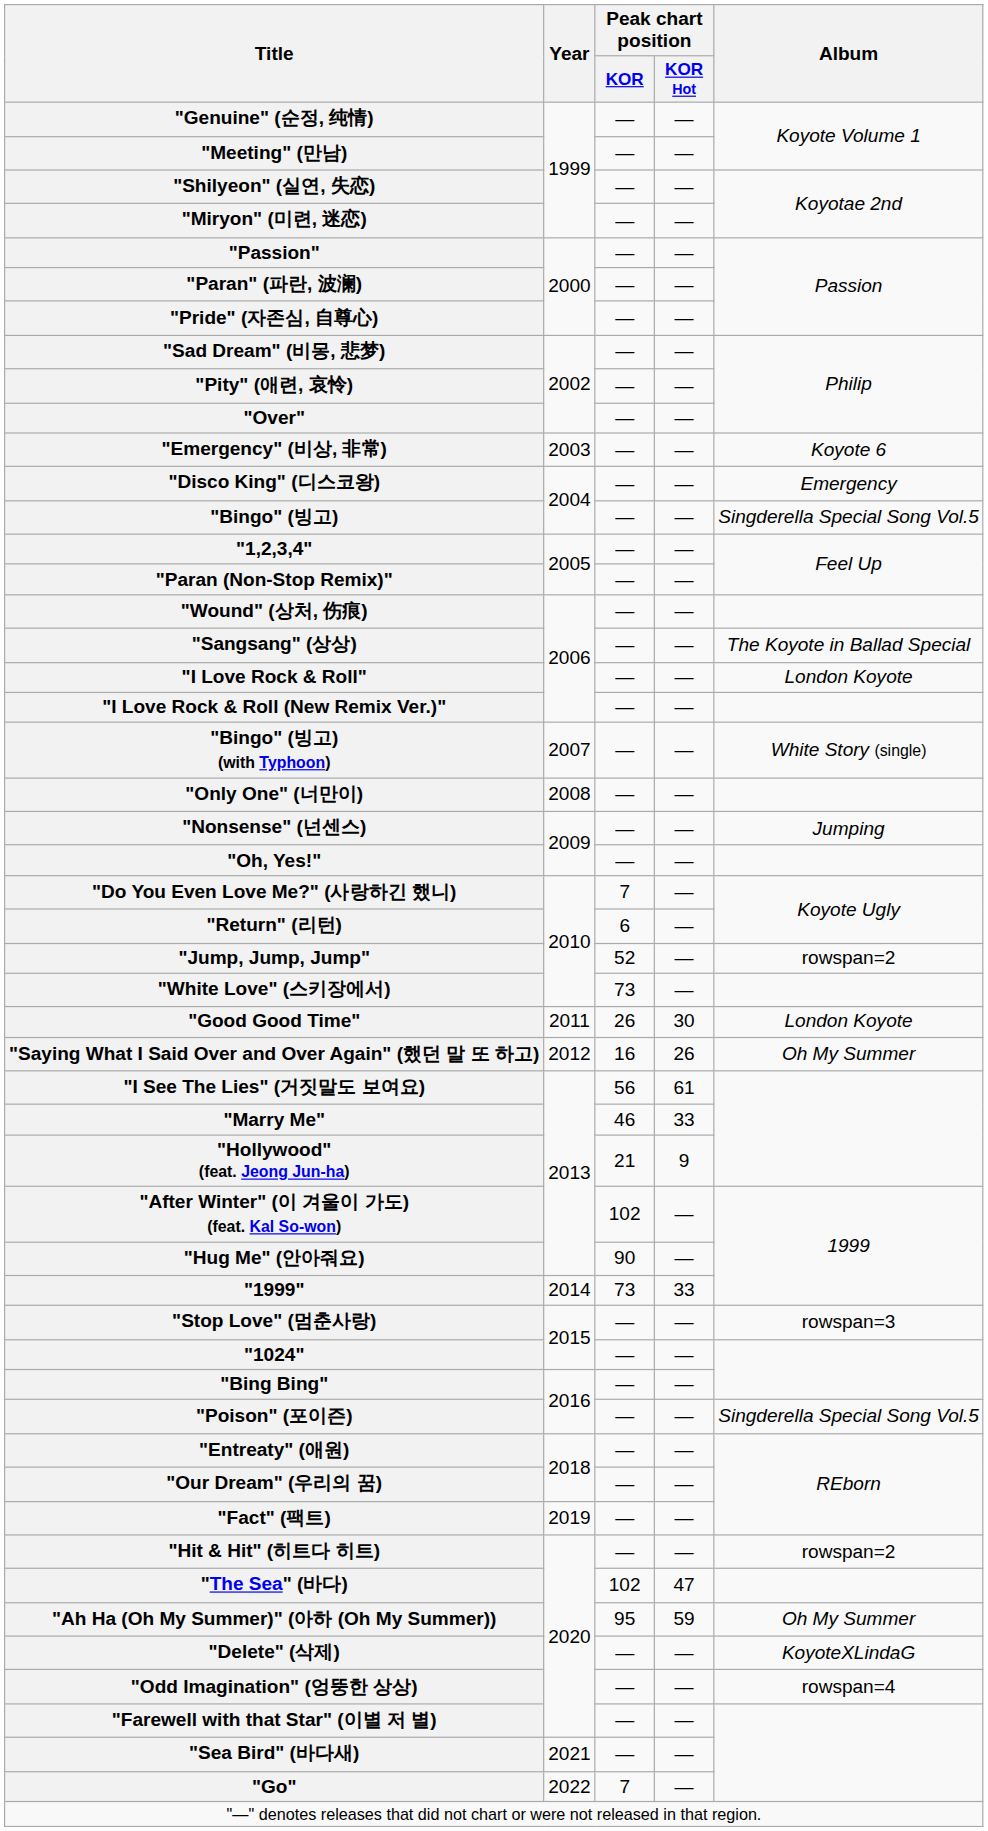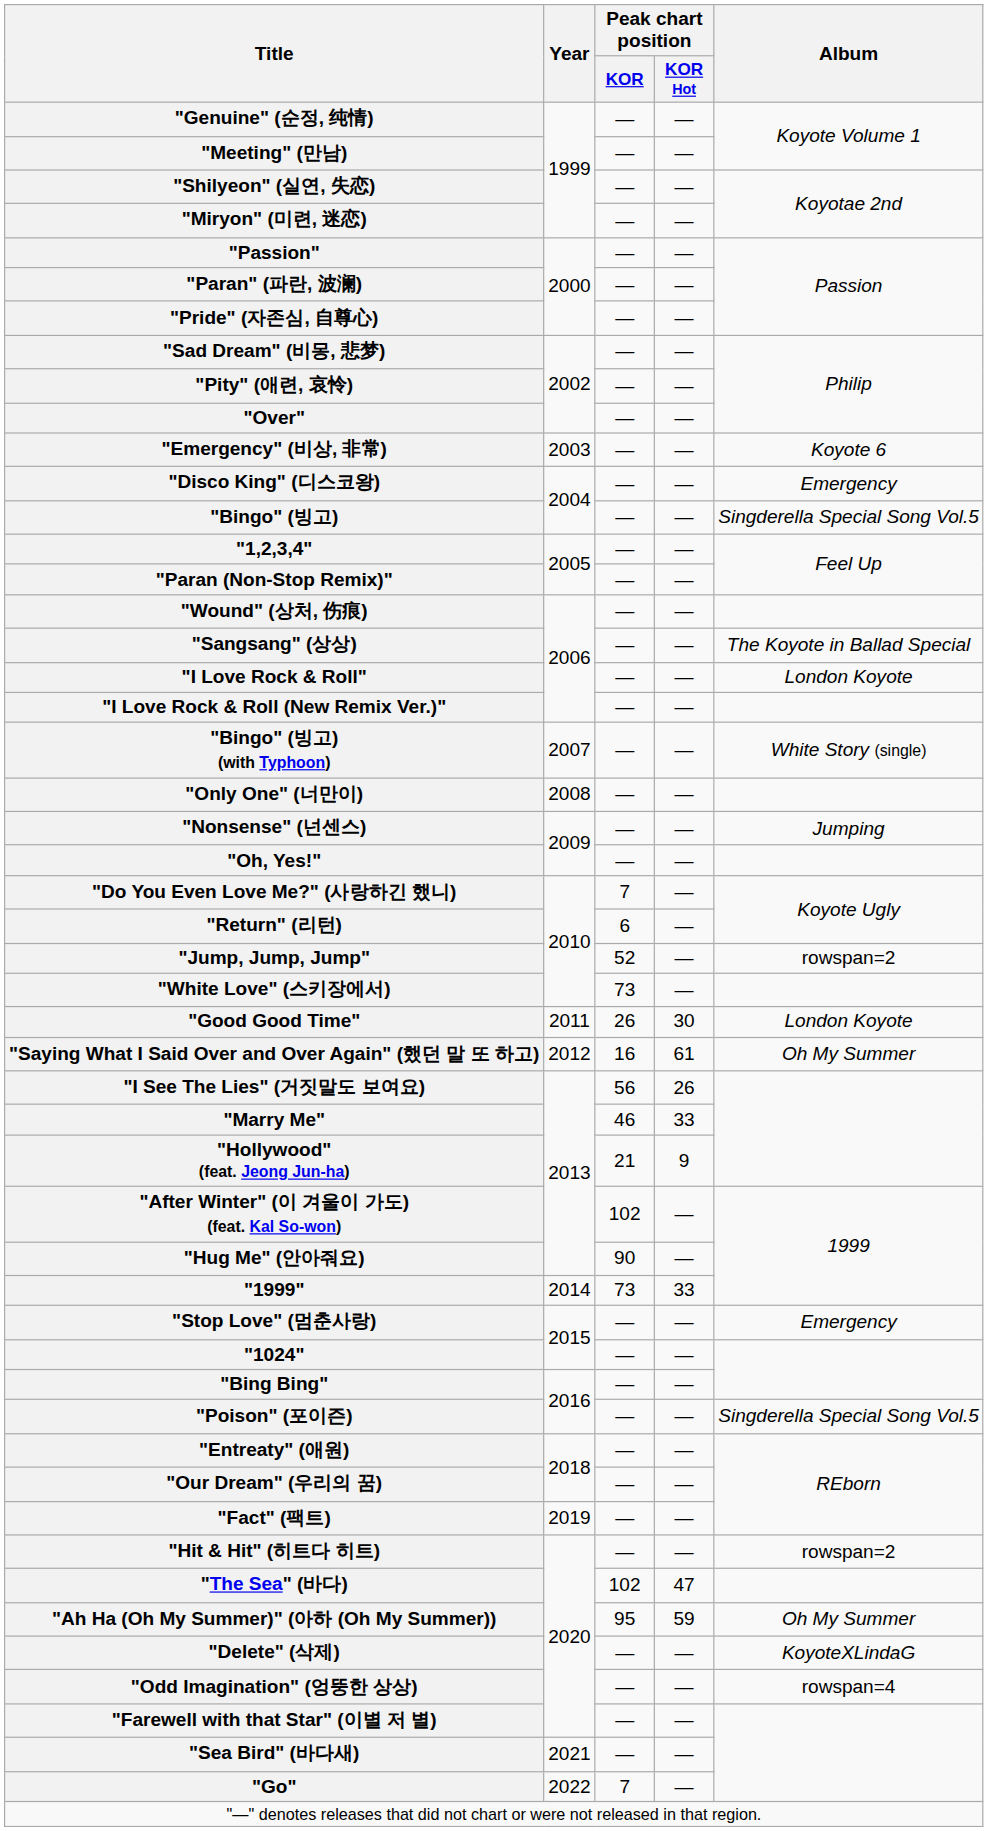(684, 1053) 26 -> (684, 1053) 61
(684, 1087) 61 -> (684, 1087) 26
(849, 1322) rowspan=3 -> (849, 1322) Emergency
